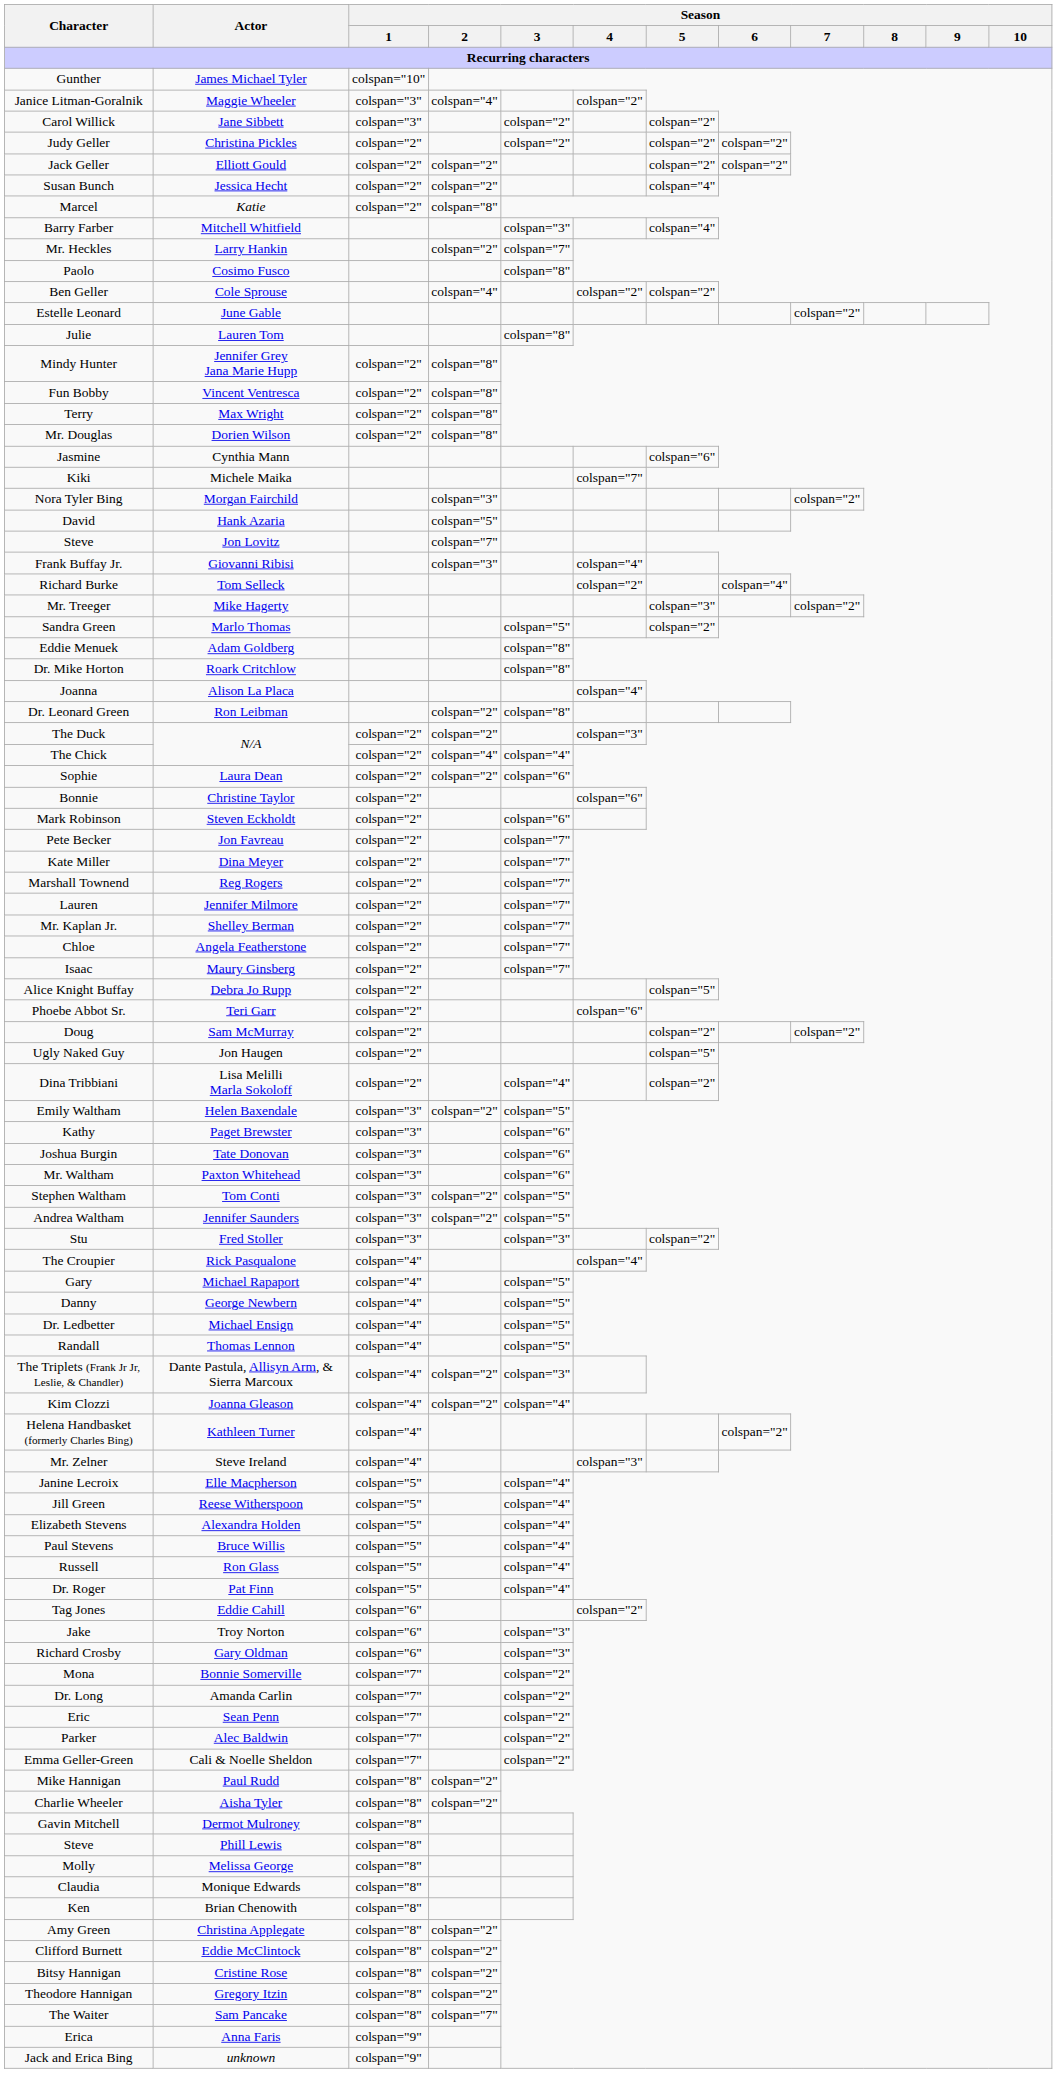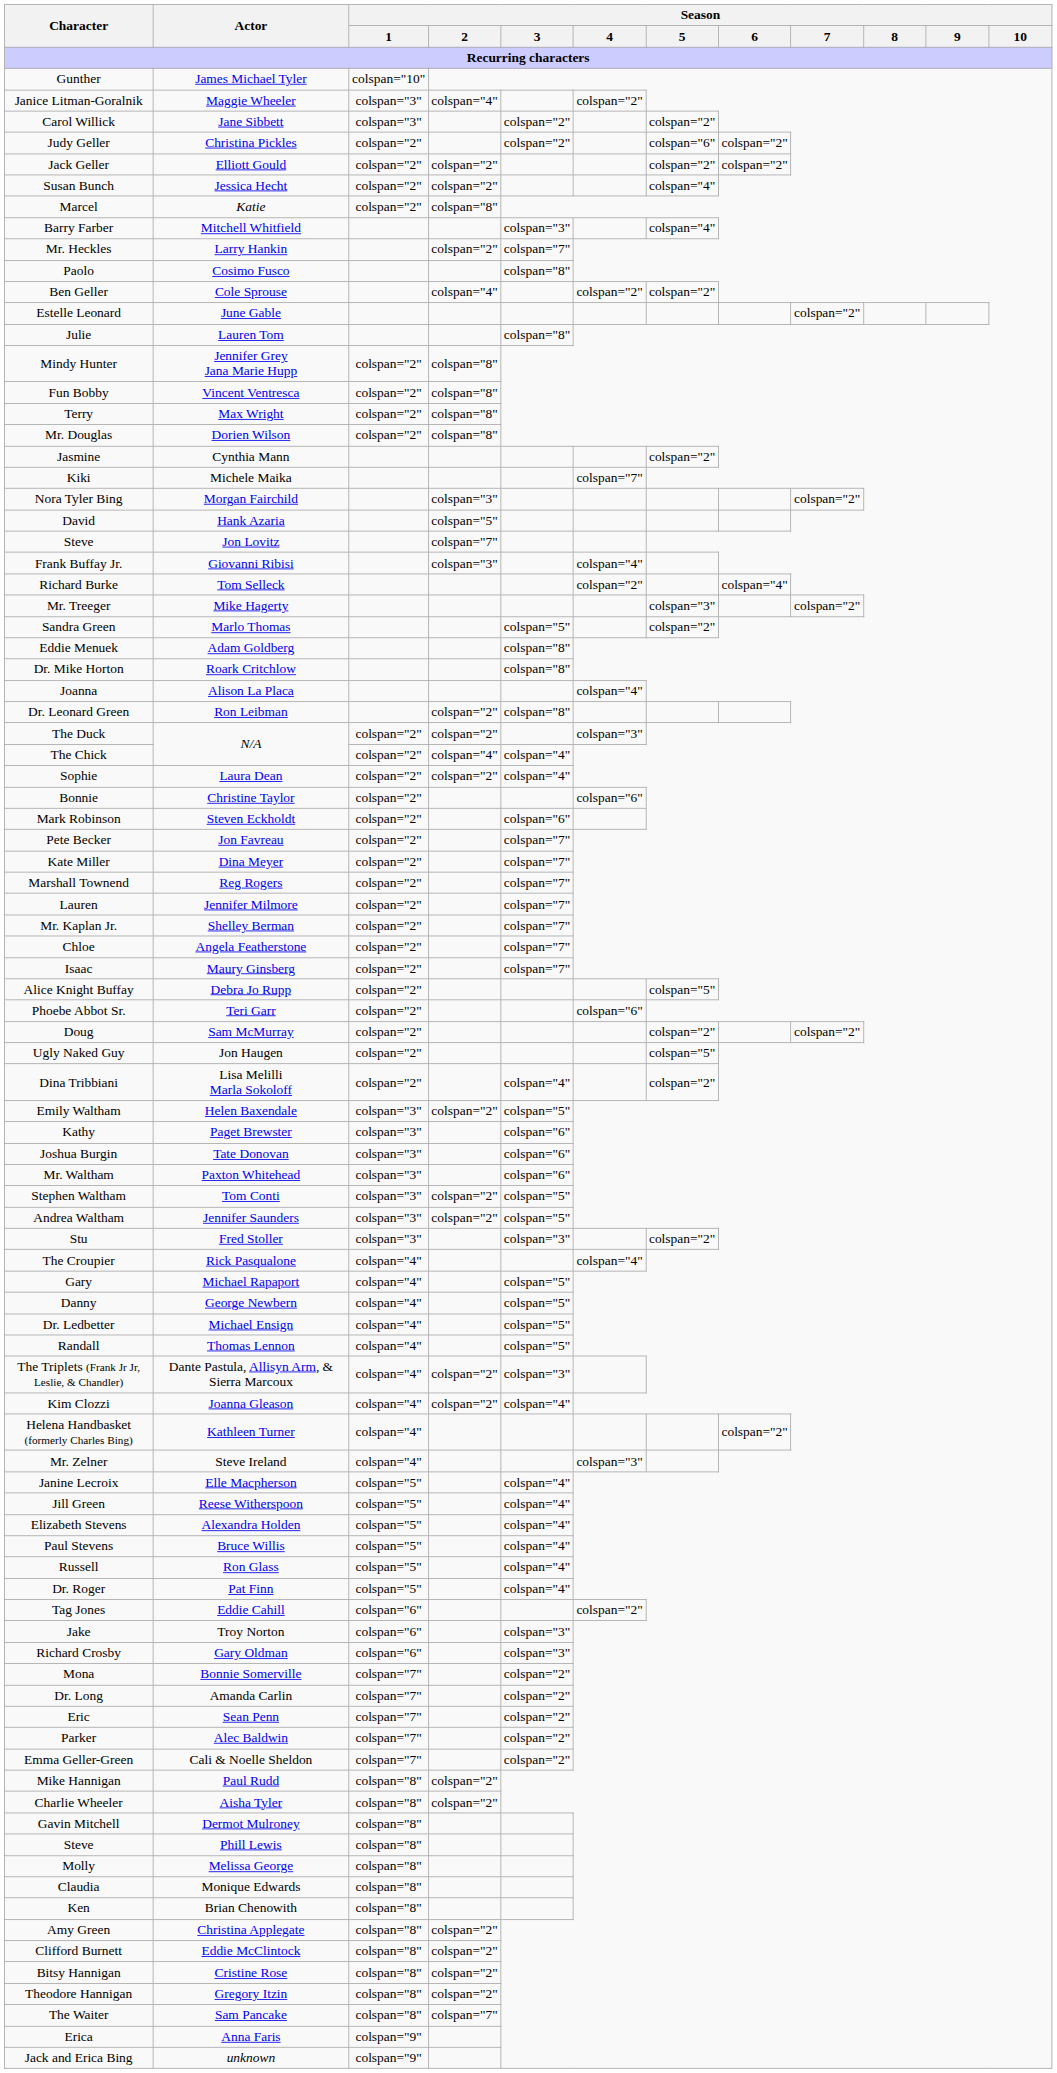(682, 143) colspan="2" -> (682, 143) colspan="6"
(682, 456) colspan="6" -> (682, 456) colspan="2"
(537, 776) colspan="6" -> (537, 776) colspan="4"
